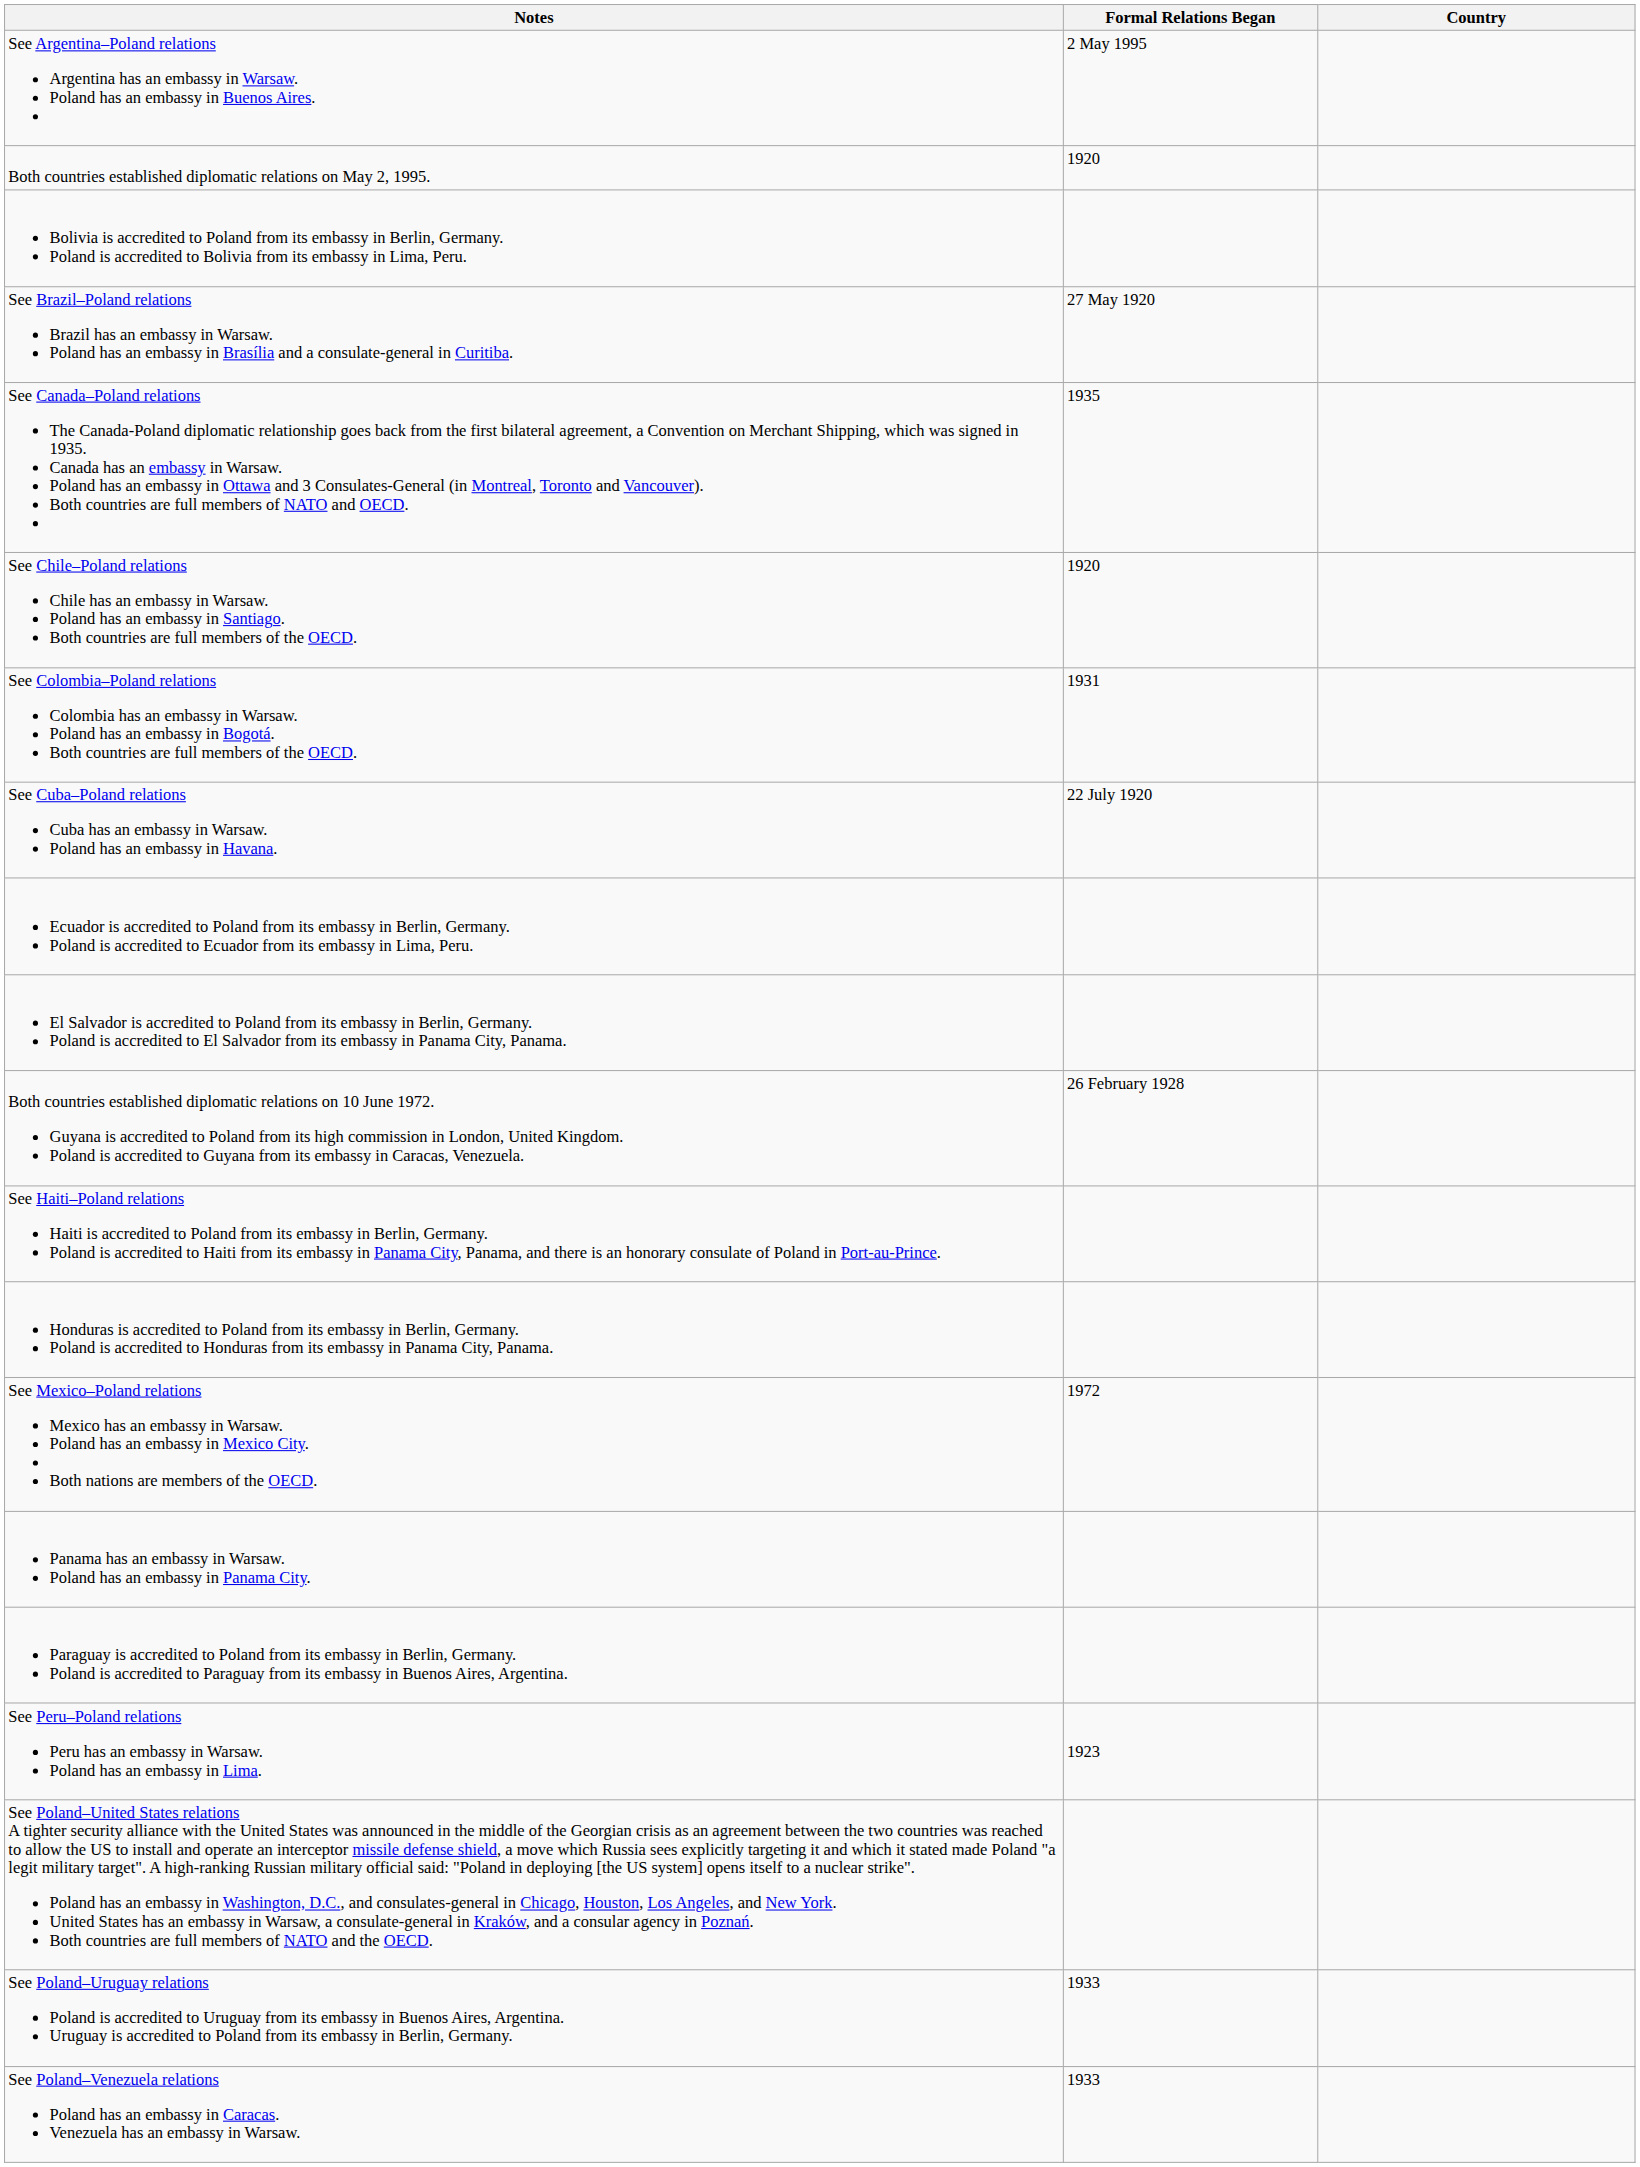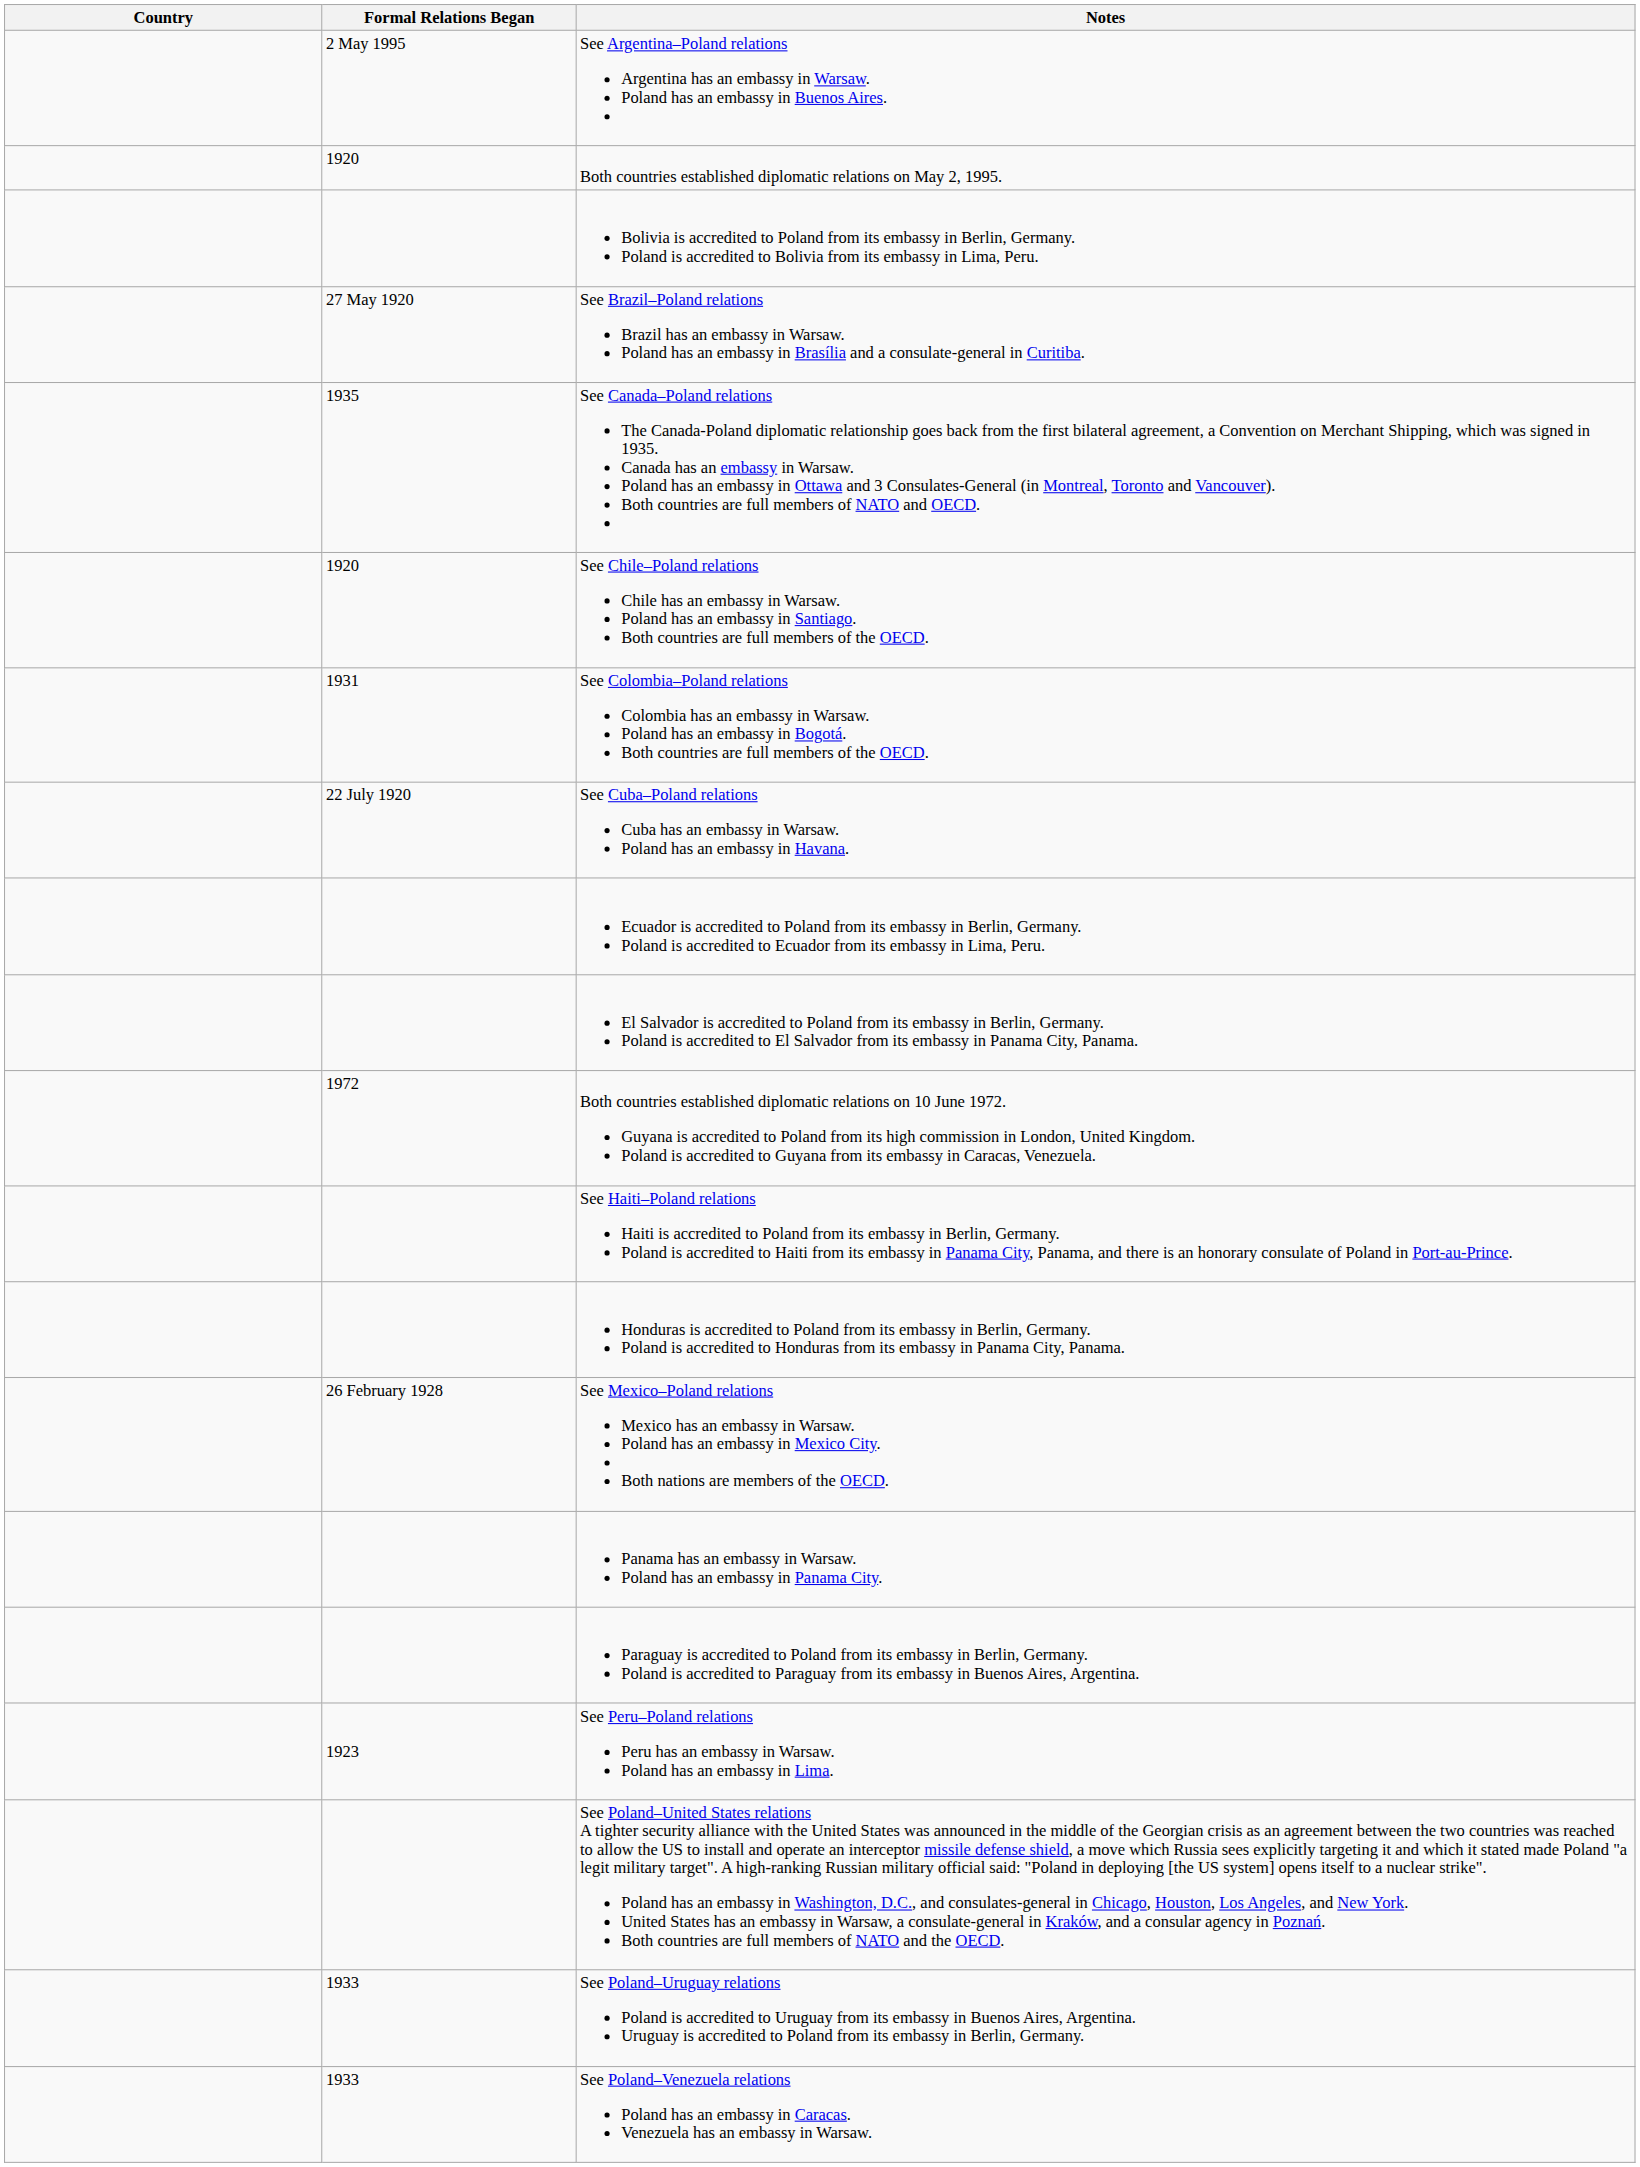columns swapped: (1476, 17) <-> (534, 17)
(1126, 1083) 26 February 1928 -> (342, 1083) 1972
(1084, 1390) 1972 -> (385, 1390) 26 February 1928
